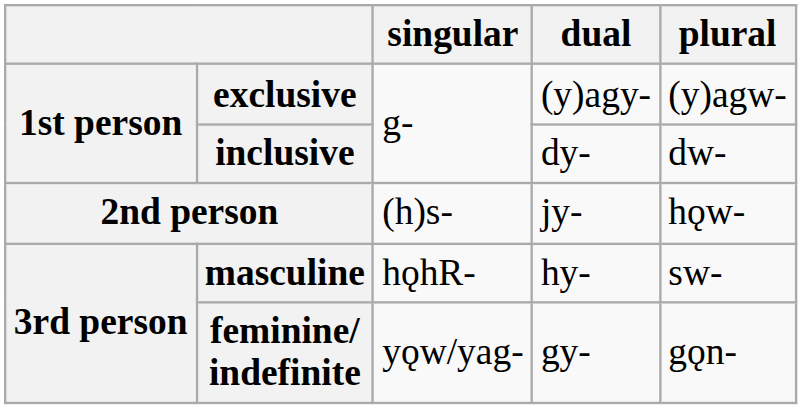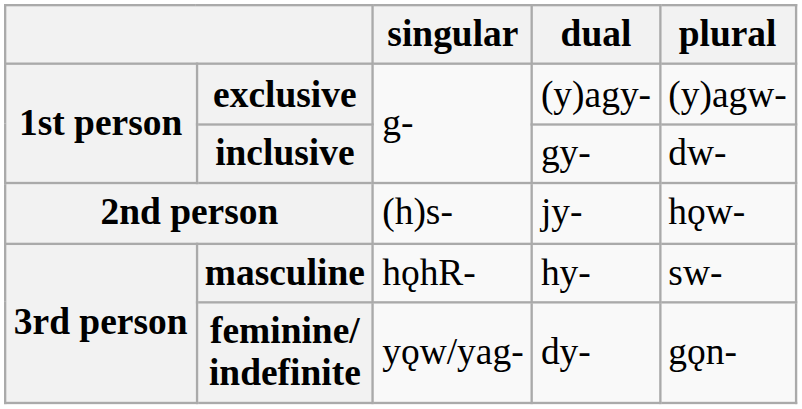(566, 152) dy- -> (566, 152) gy-
(566, 352) gy- -> (566, 352) dy-
